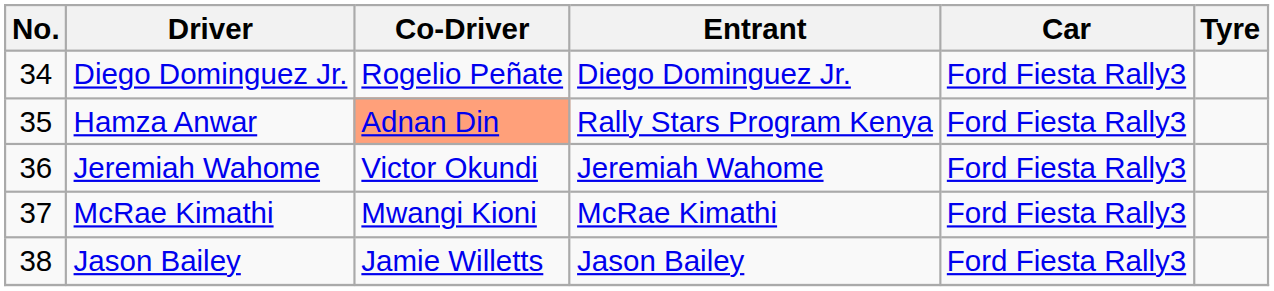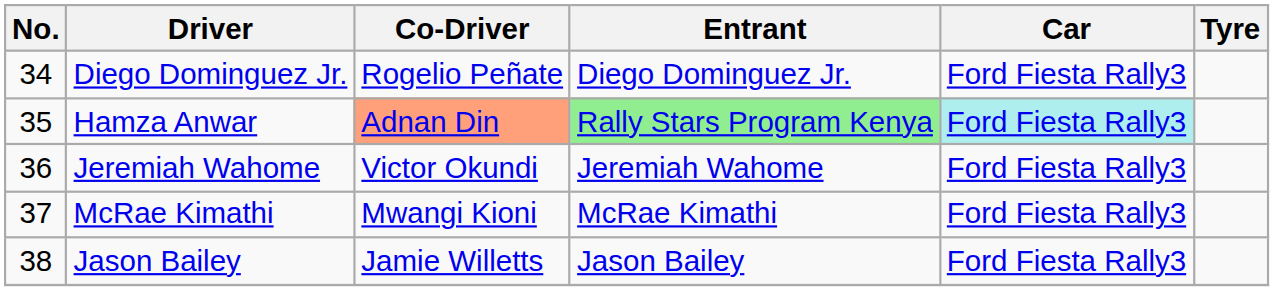(755, 121) no background -> (755, 121) lightgreen background
(1067, 121) no background -> (1067, 121) paleturquoise background
